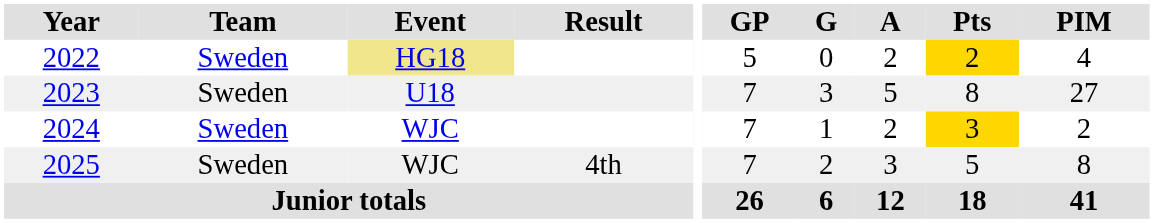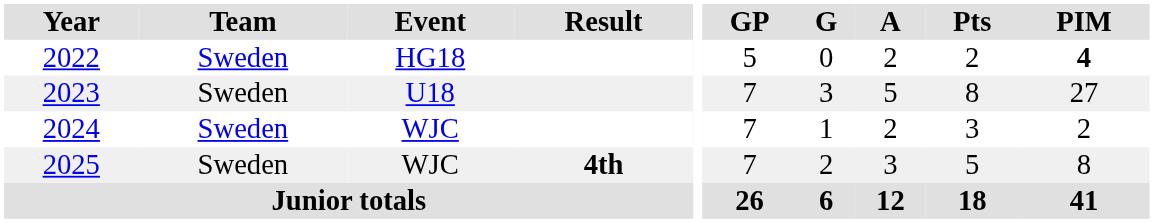(430, 57) khaki background -> (430, 57) no background
(972, 57) gold background -> (972, 57) no background
(1084, 57) normal -> (1084, 57) bold
(972, 128) gold background -> (972, 128) no background
(604, 164) normal -> (604, 164) bold
